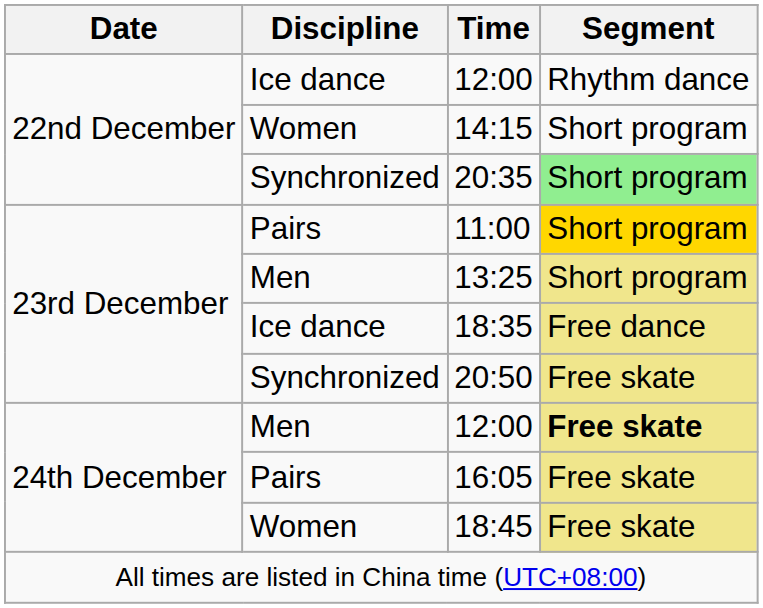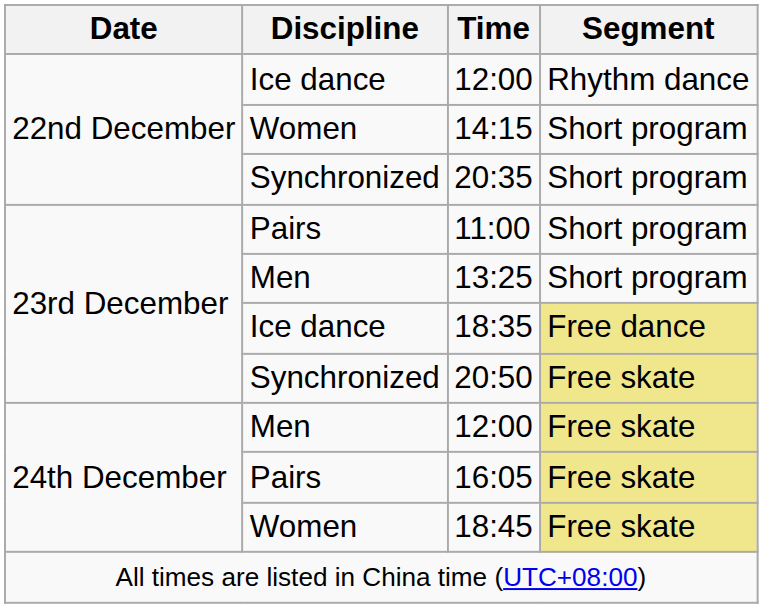(647, 178) lightgreen background -> (647, 178) no background
(647, 228) gold background -> (647, 228) no background
(647, 278) khaki background -> (647, 278) no background
(625, 427) bold -> (621, 427) normal
